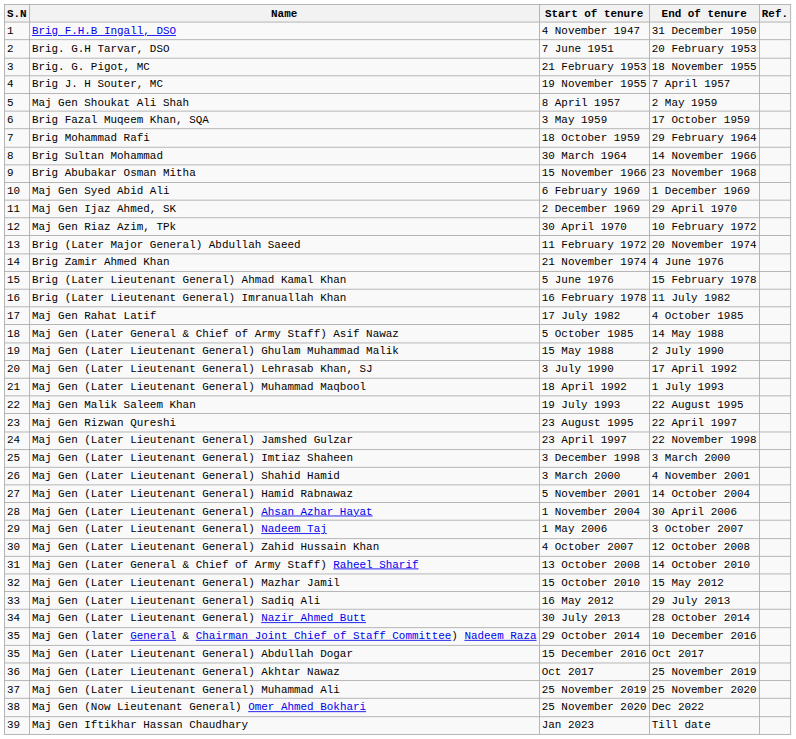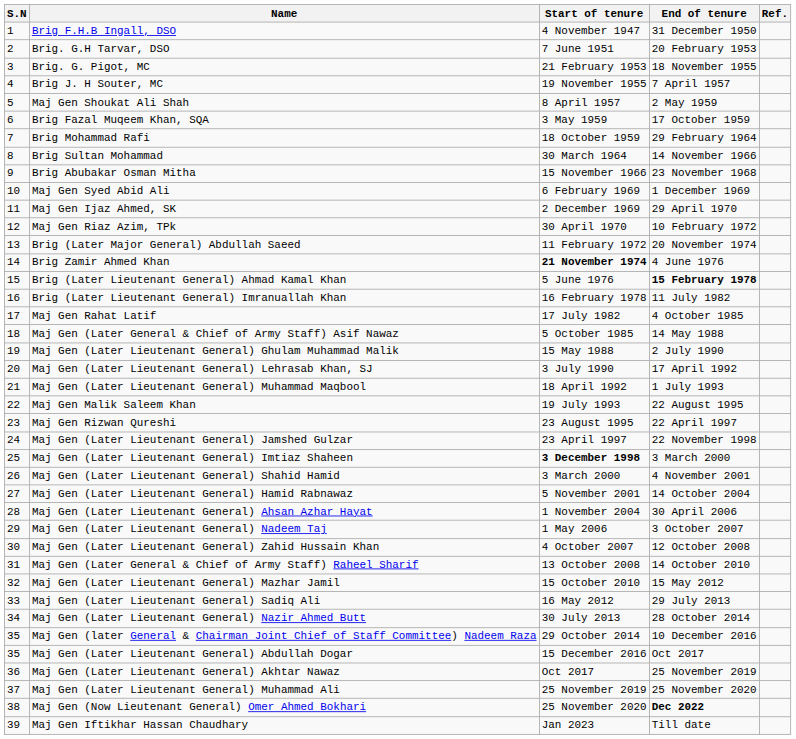(594, 262) normal -> (594, 262) bold
(704, 280) normal -> (704, 280) bold
(591, 458) normal -> (591, 458) bold
(678, 707) normal -> (678, 707) bold
